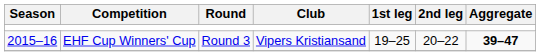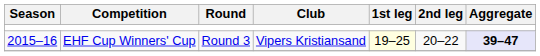(392, 40) no background -> (392, 40) lightyellow background
(501, 40) no background -> (501, 40) lavender background
